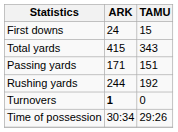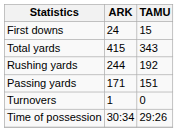rows swapped: (42, 83) <-> (42, 65)
(110, 100) bold -> (110, 100) normal
